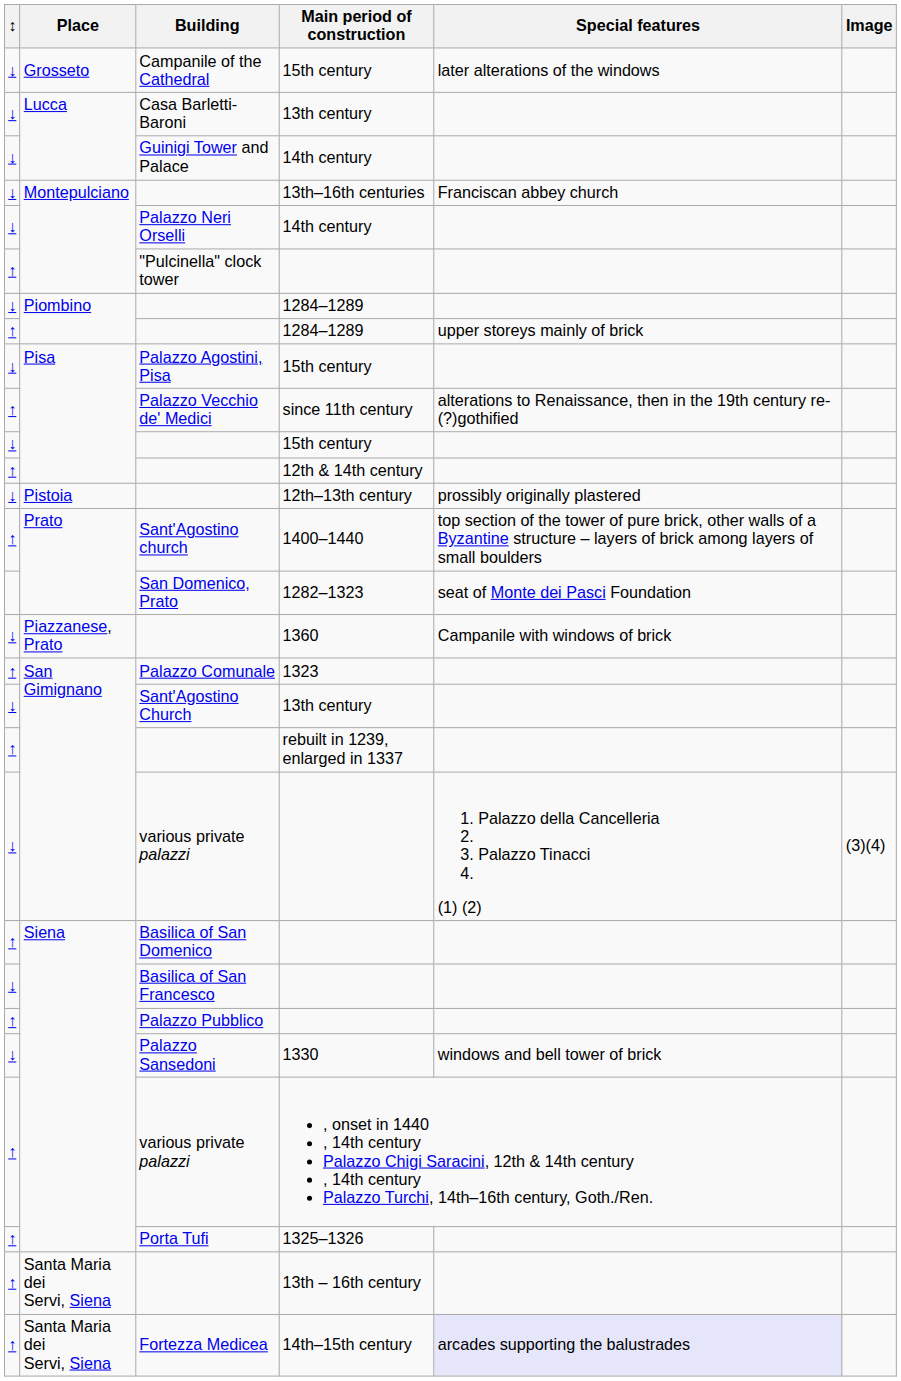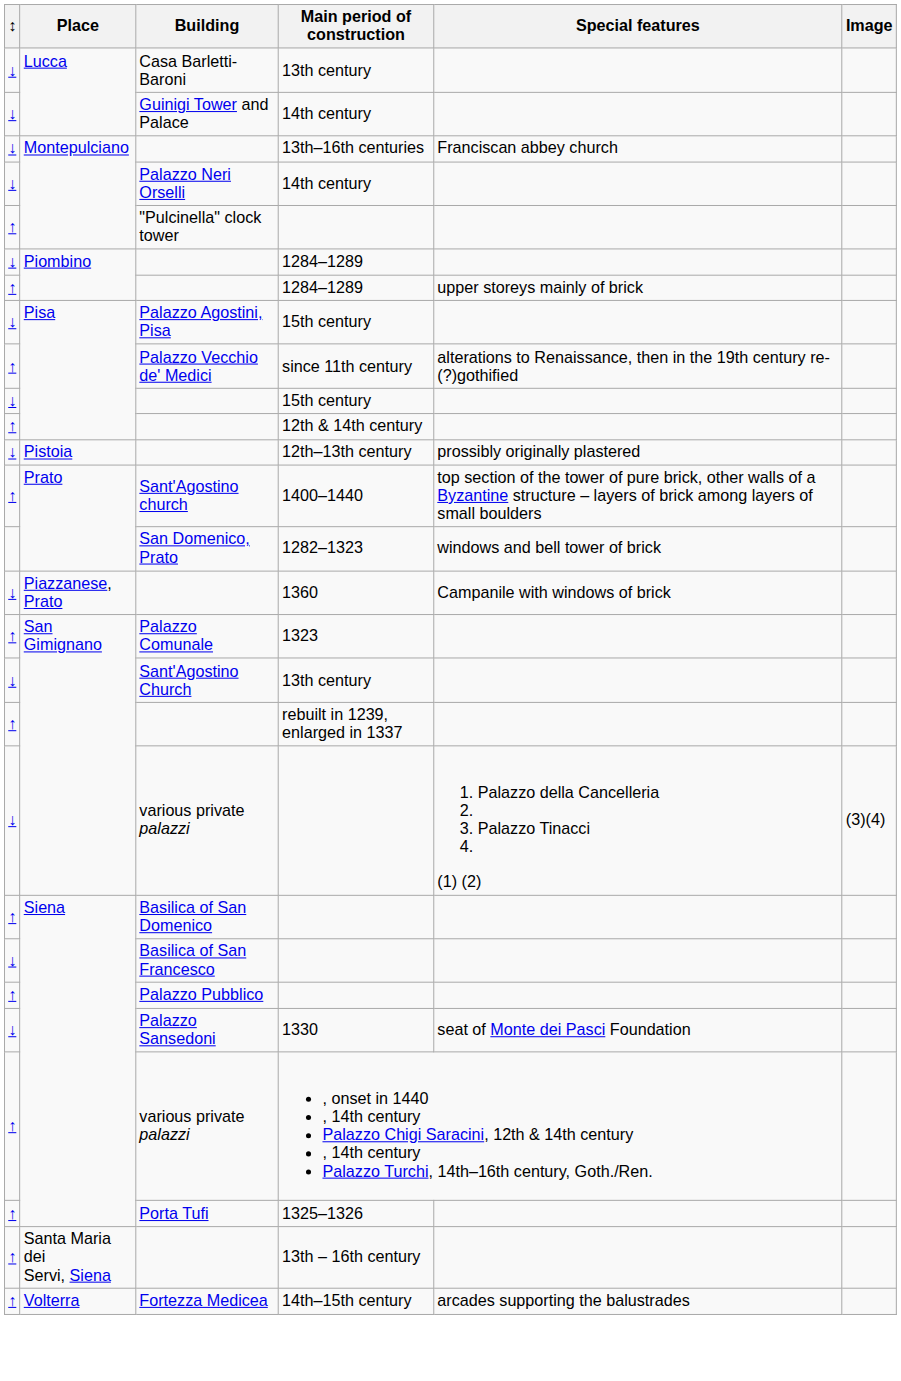- row: (200, 70)
(564, 592) seat of Monte dei Pasci Foundation -> (549, 548) windows and bell tower of brick
(550, 1055) windows and bell tower of brick -> (564, 1029) seat of Monte dei Pasci Foundation
(67, 1344) Santa Maria dei Servi, Siena -> (52, 1301) Volterra
(564, 1344) lavender background -> (564, 1301) no background
